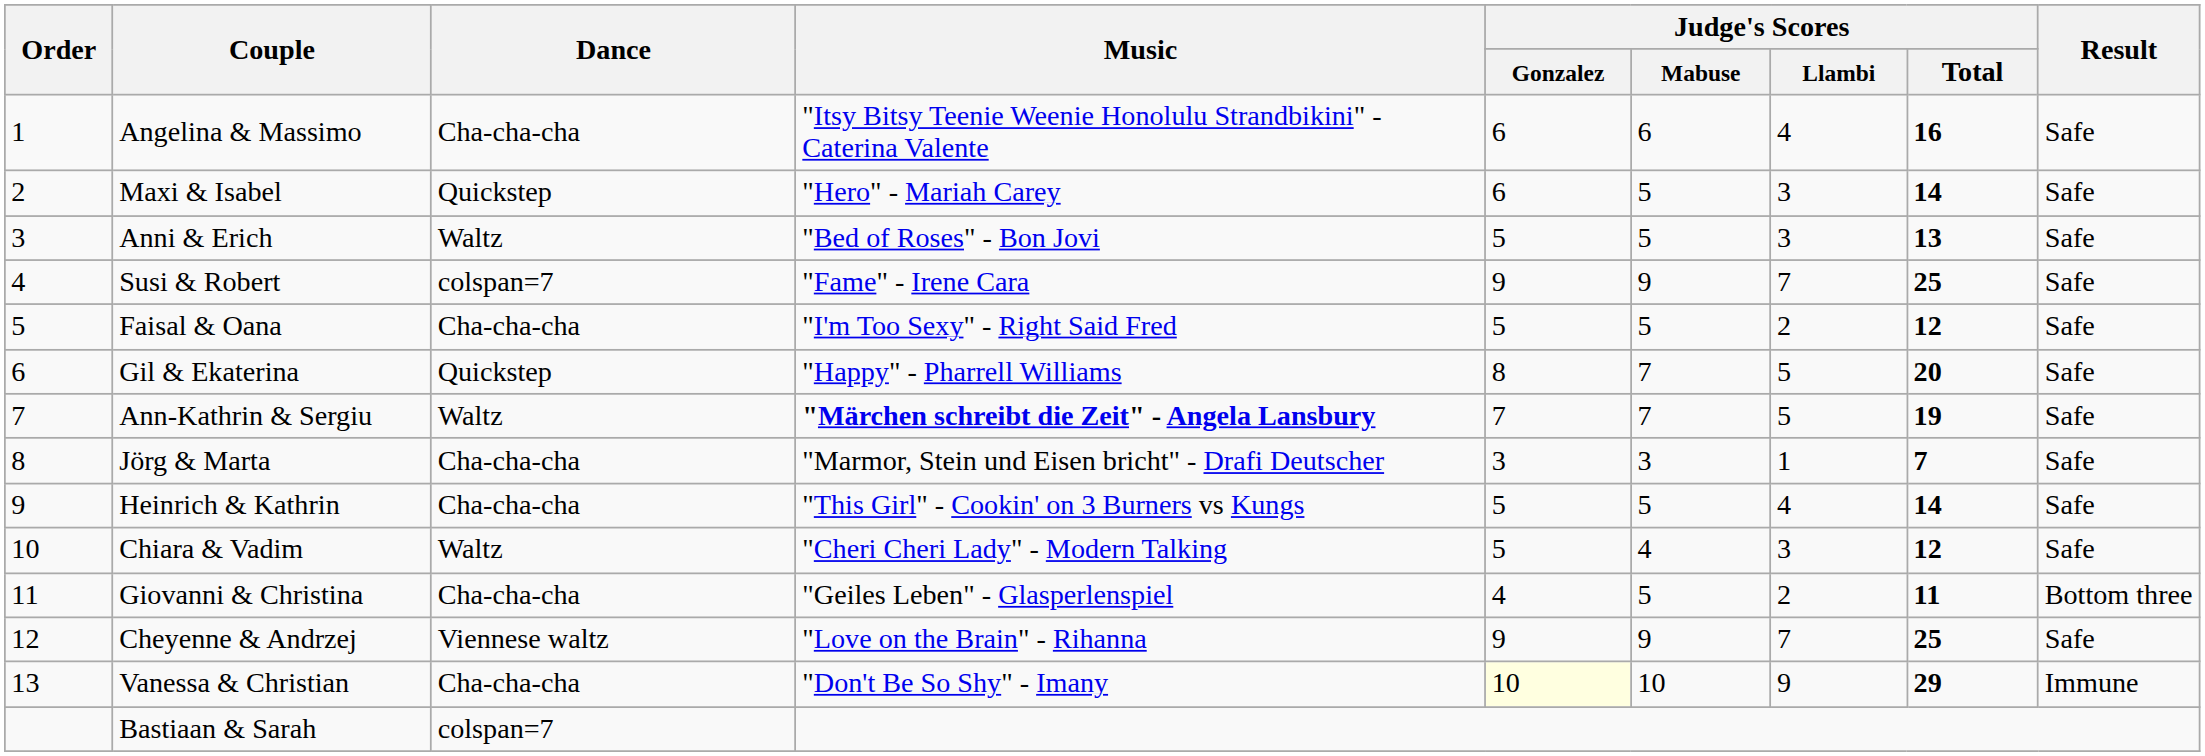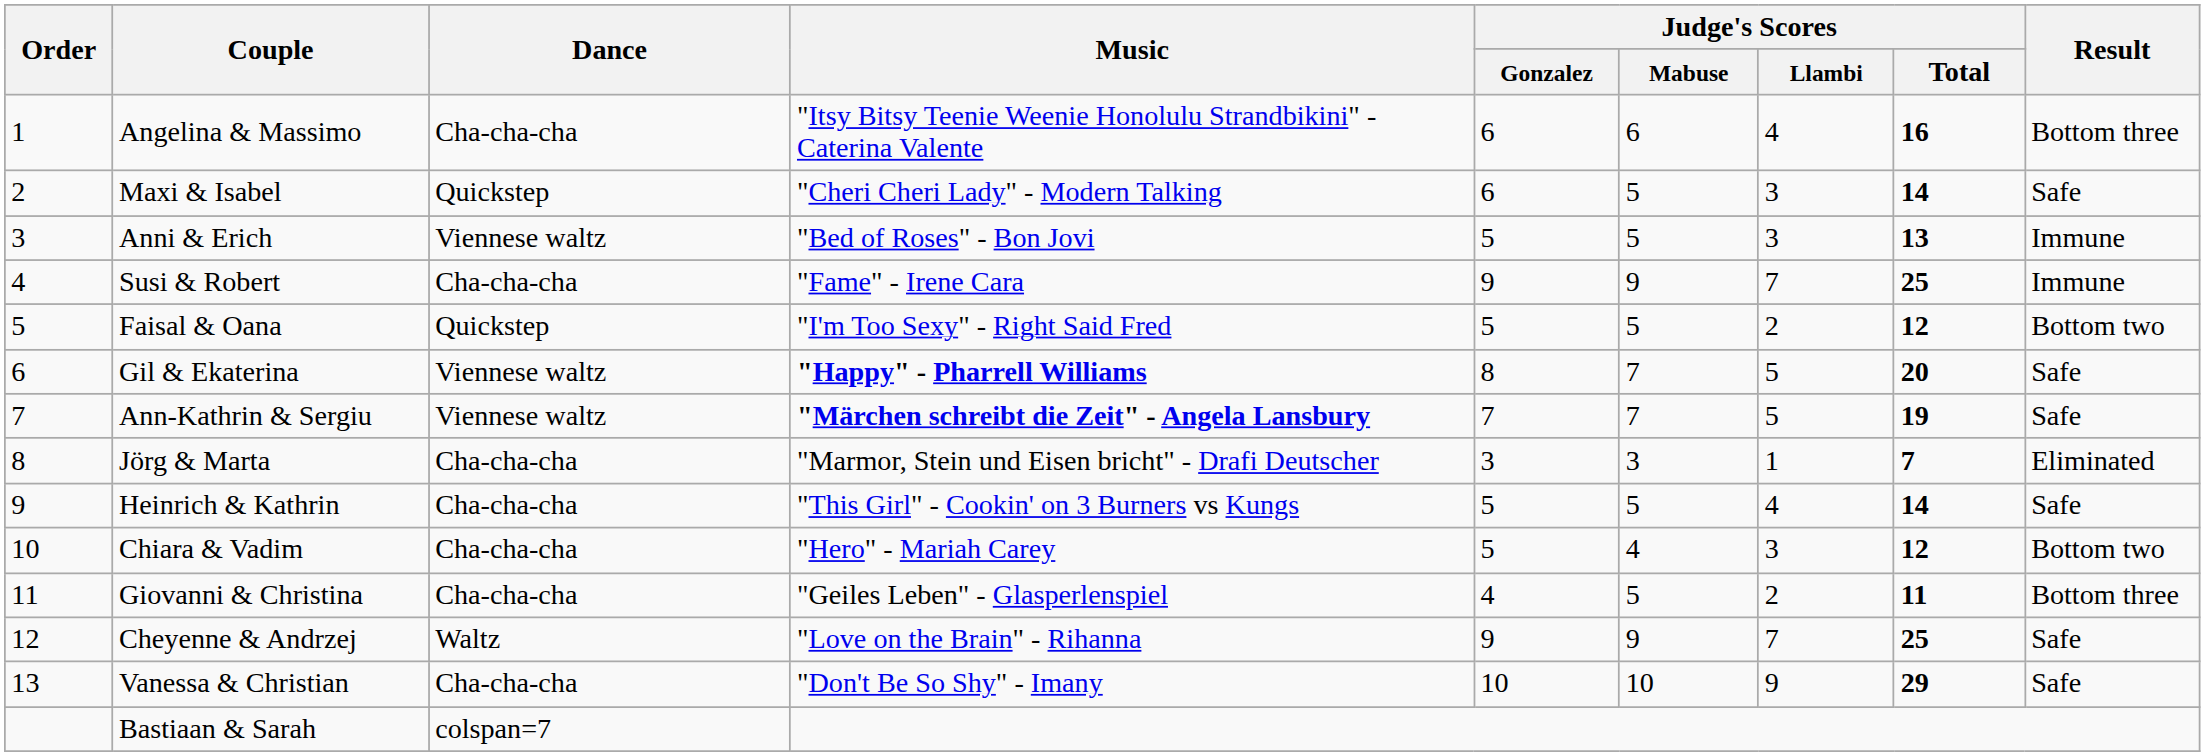(2070, 131) Safe -> (2105, 131) Bottom three
(931, 192) "Hero" - Mariah Carey -> (1009, 192) "Cheri Cheri Lady" - Modern Talking
(470, 237) Waltz -> (521, 237) Viennese waltz
(2070, 237) Safe -> (2078, 237) Immune
(496, 281) colspan=7 -> (506, 281) Cha-cha-cha
(2070, 281) Safe -> (2078, 281) Immune
(509, 326) Cha-cha-cha -> (492, 326) Quickstep
(2070, 326) Safe -> (2098, 326) Bottom two
(495, 371) Quickstep -> (521, 371) Viennese waltz
(962, 371) normal -> (972, 371) bold
(470, 415) Waltz -> (521, 415) Viennese waltz
(2070, 460) Safe -> (2093, 460) Eliminated
(470, 549) Waltz -> (506, 549) Cha-cha-cha
(1015, 549) "Cheri Cheri Lady" - Modern Talking -> (926, 549) "Hero" - Mariah Carey
(2070, 549) Safe -> (2098, 549) Bottom two
(523, 639) Viennese waltz -> (468, 639) Waltz
(1506, 683) lightyellow background -> (1494, 683) no background
(2092, 683) Immune -> (2056, 683) Safe
